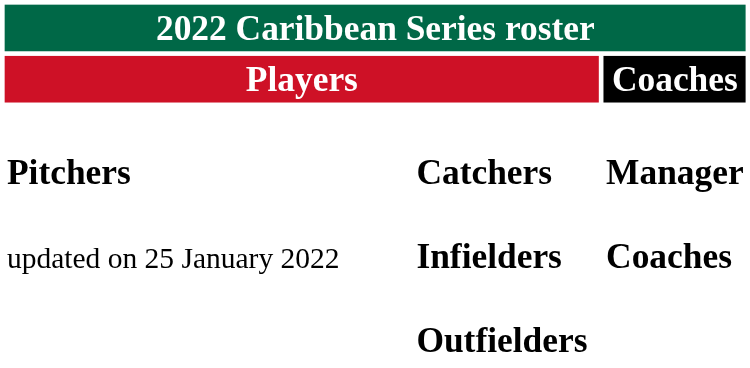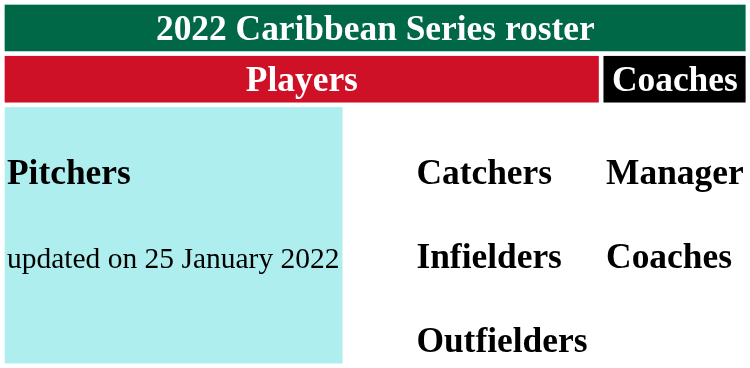(173, 213) no background -> (173, 213) paleturquoise background
